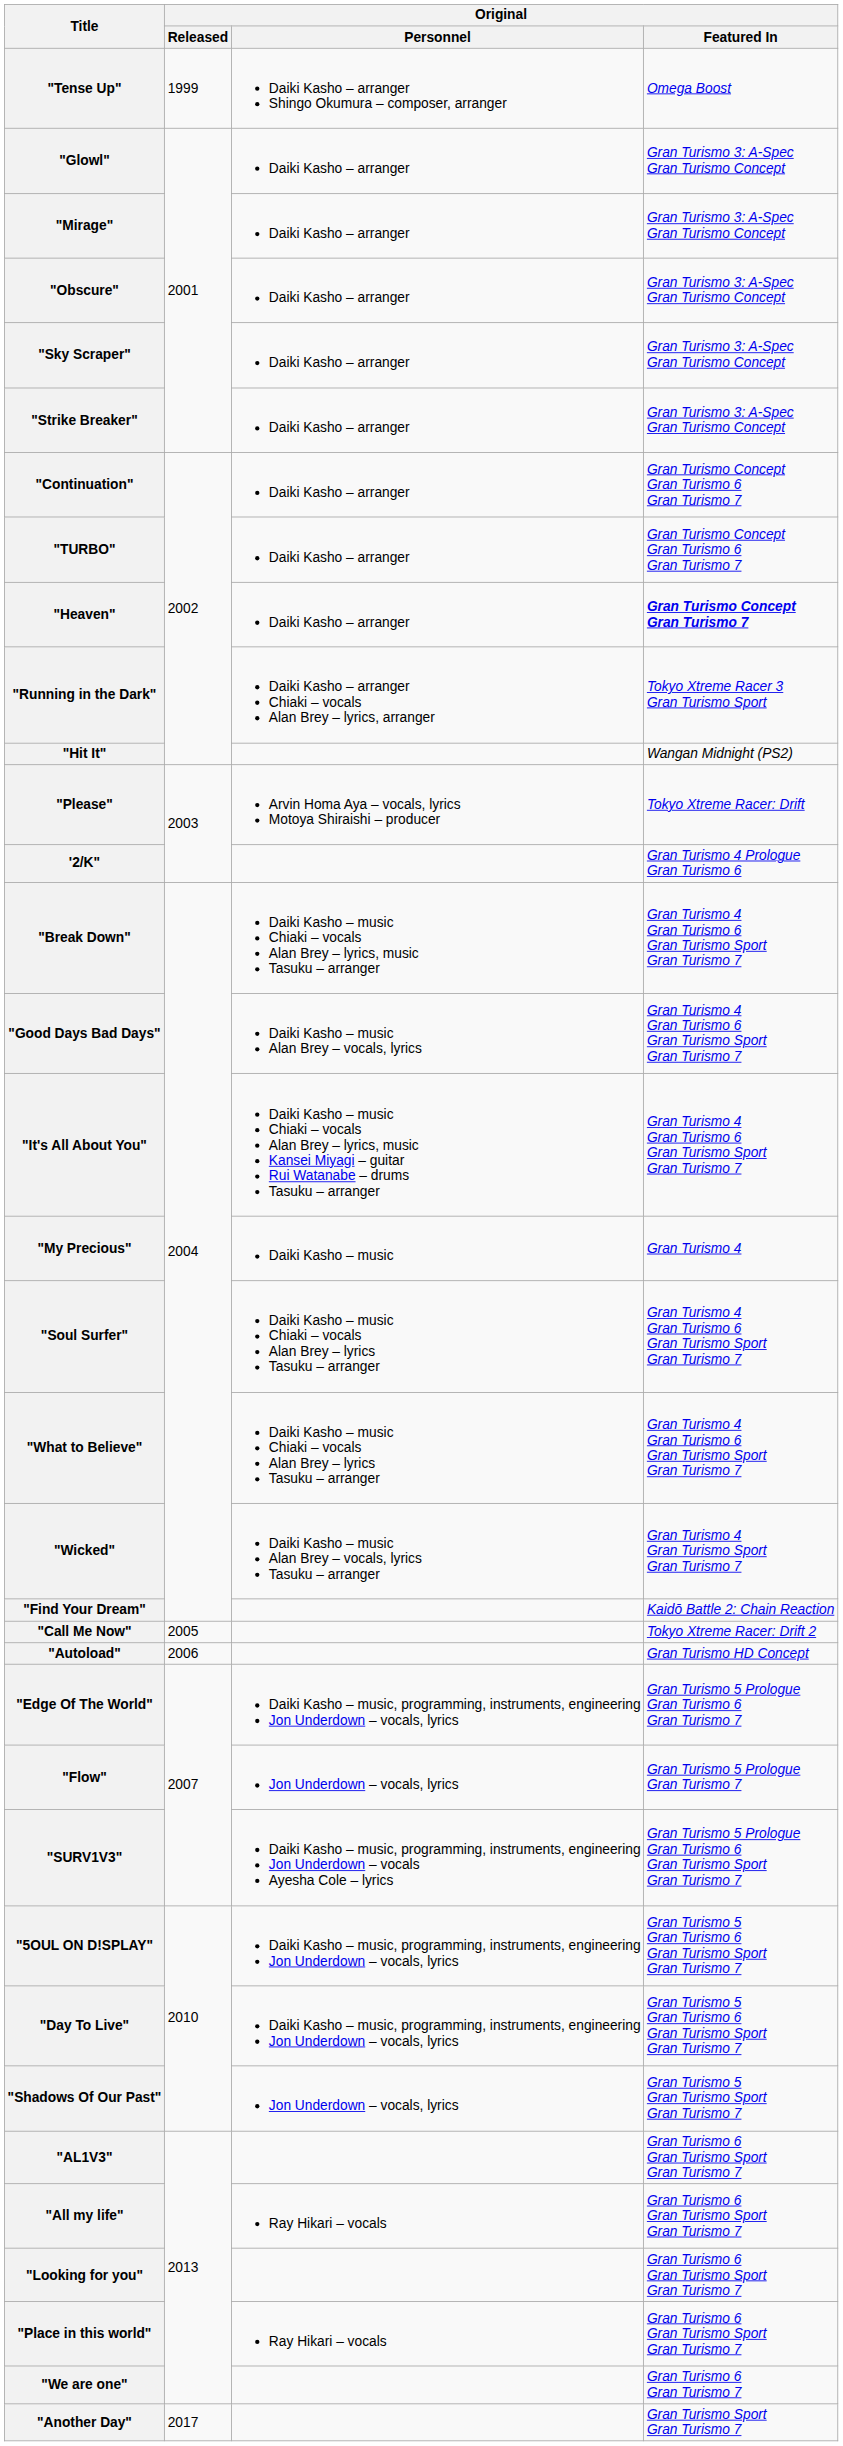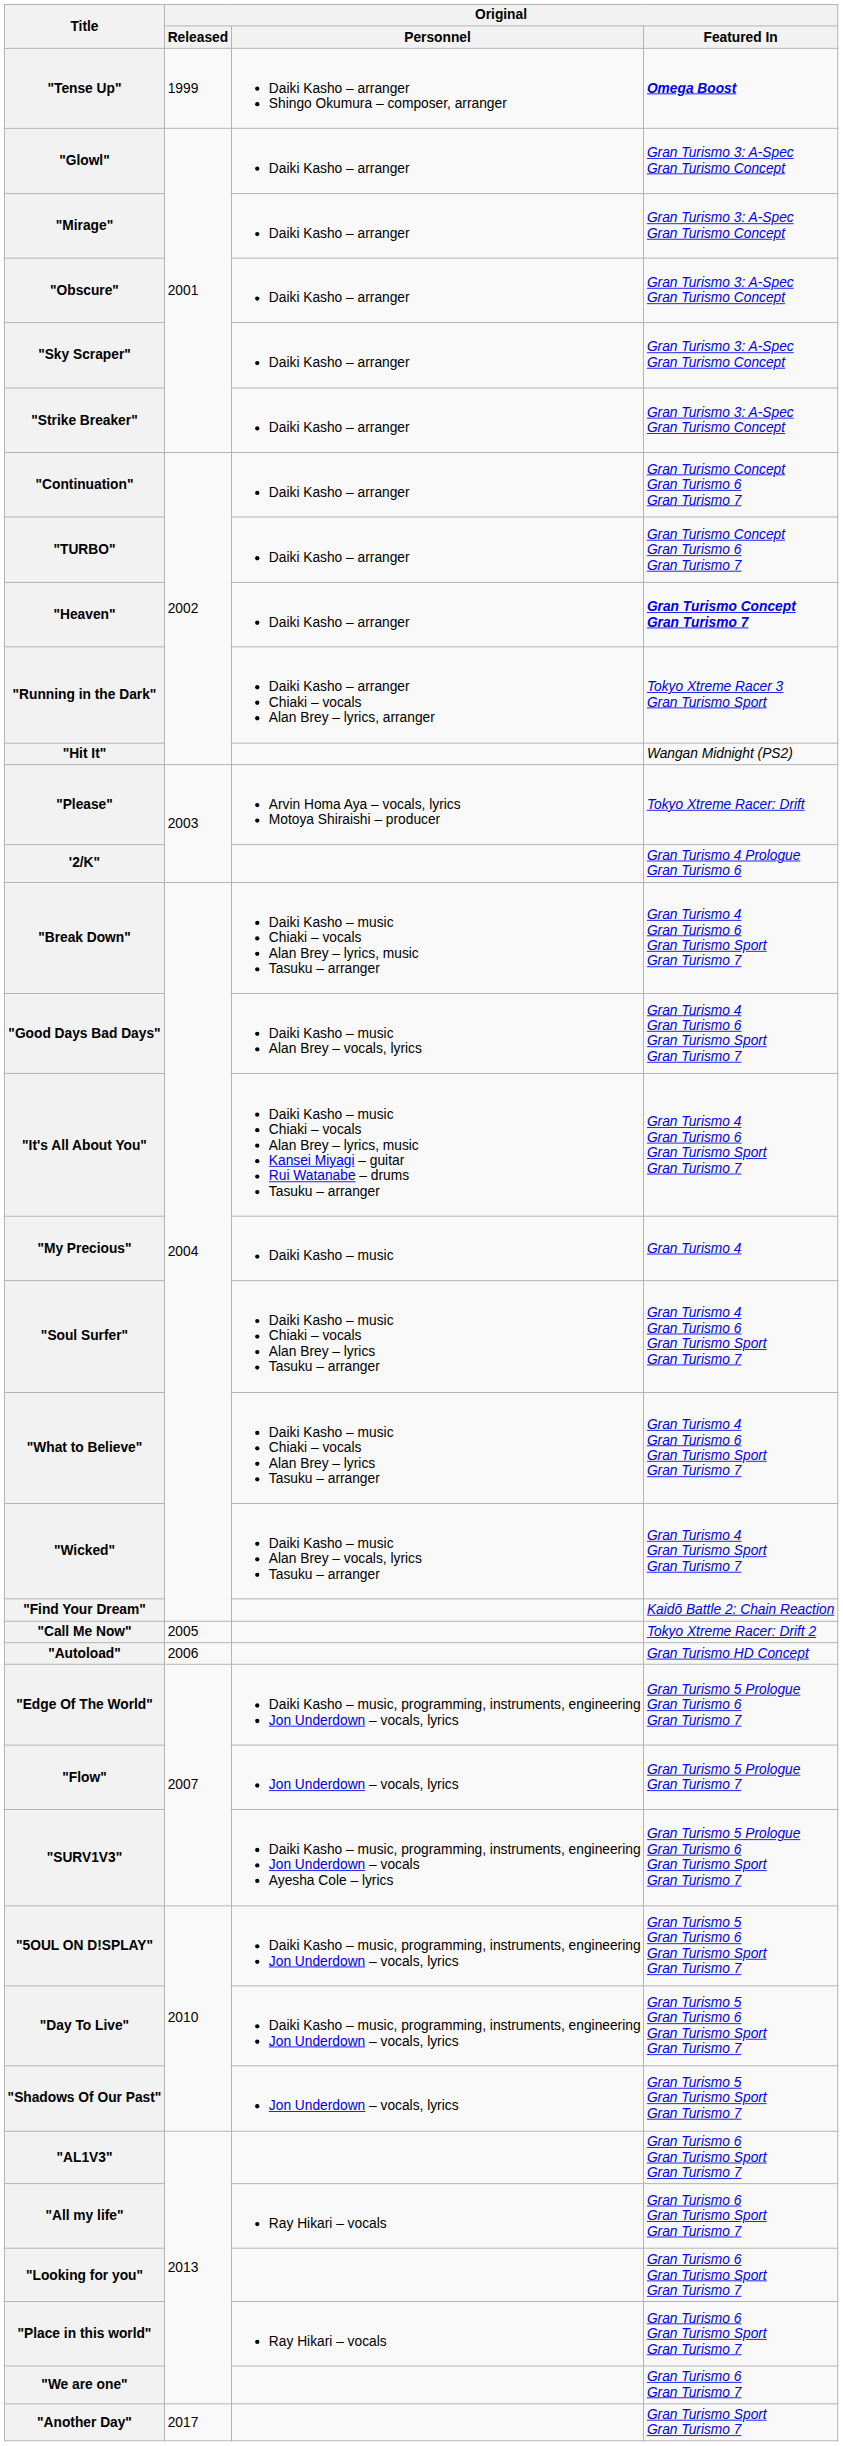(689, 88) normal -> (692, 88) bold
